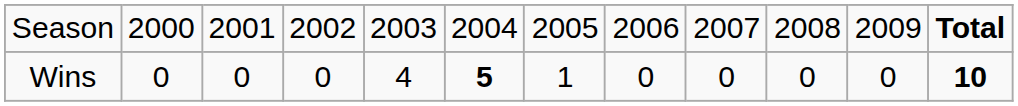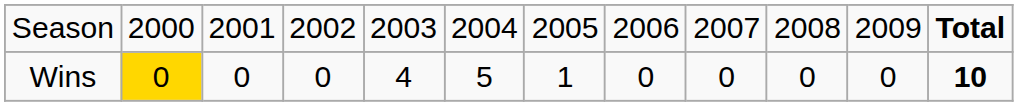(161, 76) no background -> (161, 76) gold background
(484, 76) bold -> (484, 76) normal
